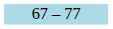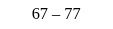(56, 14) lightblue background -> (56, 14) no background
